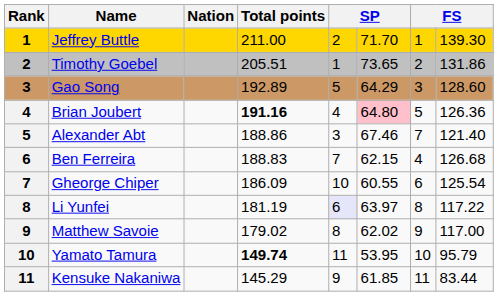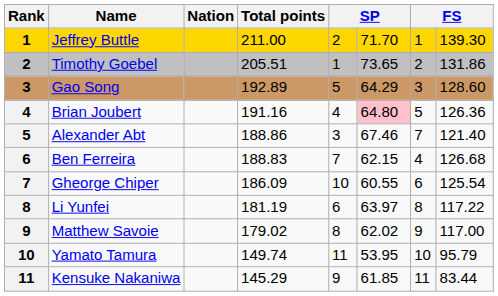(264, 111) bold -> (264, 111) normal
(336, 207) lavender background -> (336, 207) no background
(264, 254) bold -> (264, 254) normal
